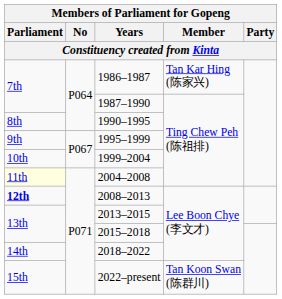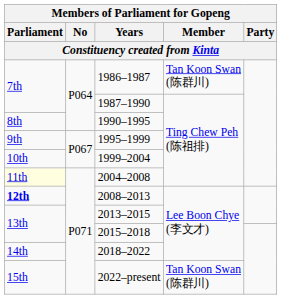(198, 76) Tan Kar Hing (陈家兴) -> (203, 76) Tan Koon Swan (陈群川)
